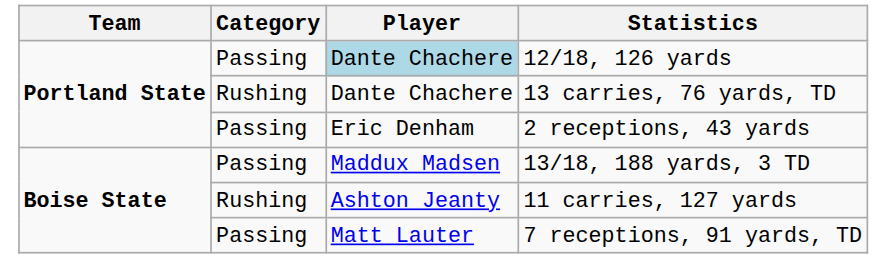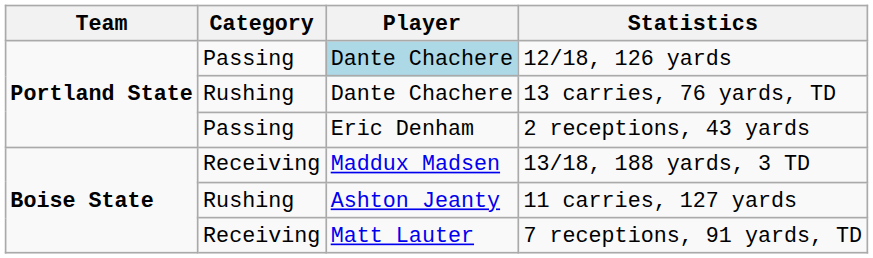(262, 165) Passing -> (262, 165) Receiving
(262, 236) Passing -> (262, 236) Receiving
